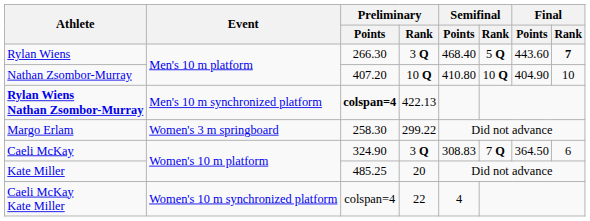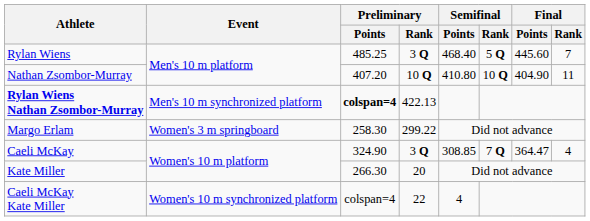(370, 54) 266.30 -> (370, 54) 485.25
(532, 54) 443.60 -> (532, 54) 445.60
(568, 54) bold -> (568, 54) normal
(568, 75) 10 -> (568, 75) 11
(459, 151) 308.83 -> (459, 151) 308.85
(532, 151) 364.50 -> (532, 151) 364.47
(568, 151) 6 -> (568, 151) 4
(370, 171) 485.25 -> (370, 171) 266.30
